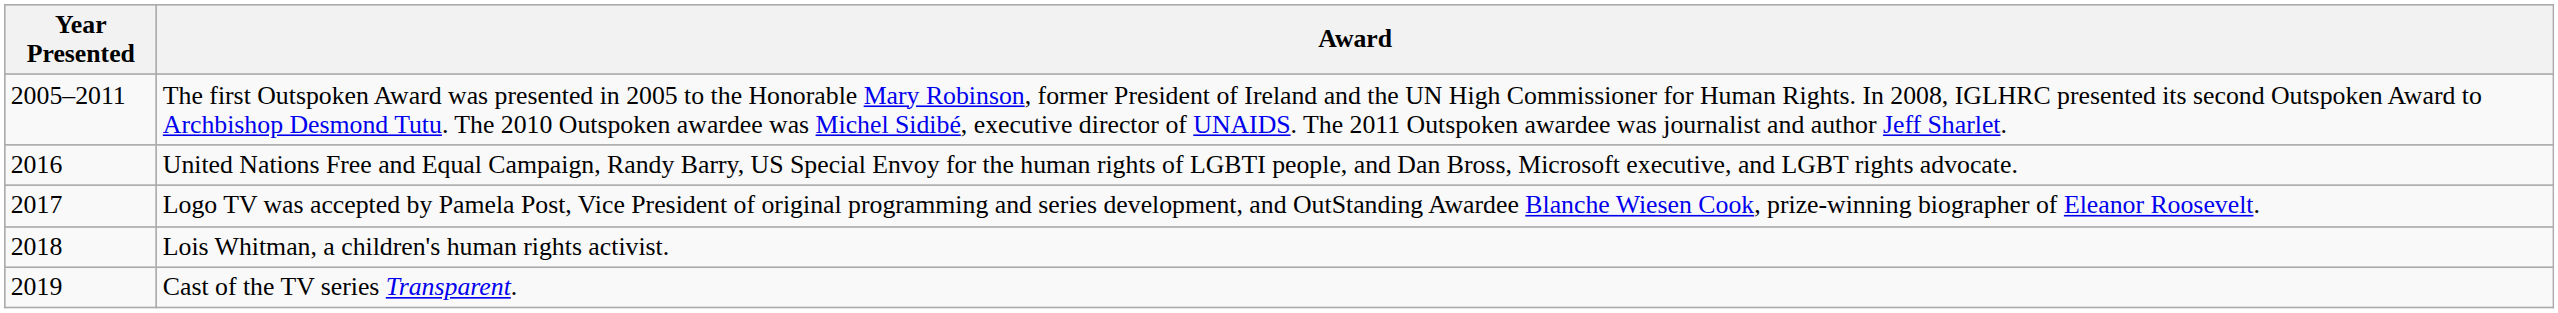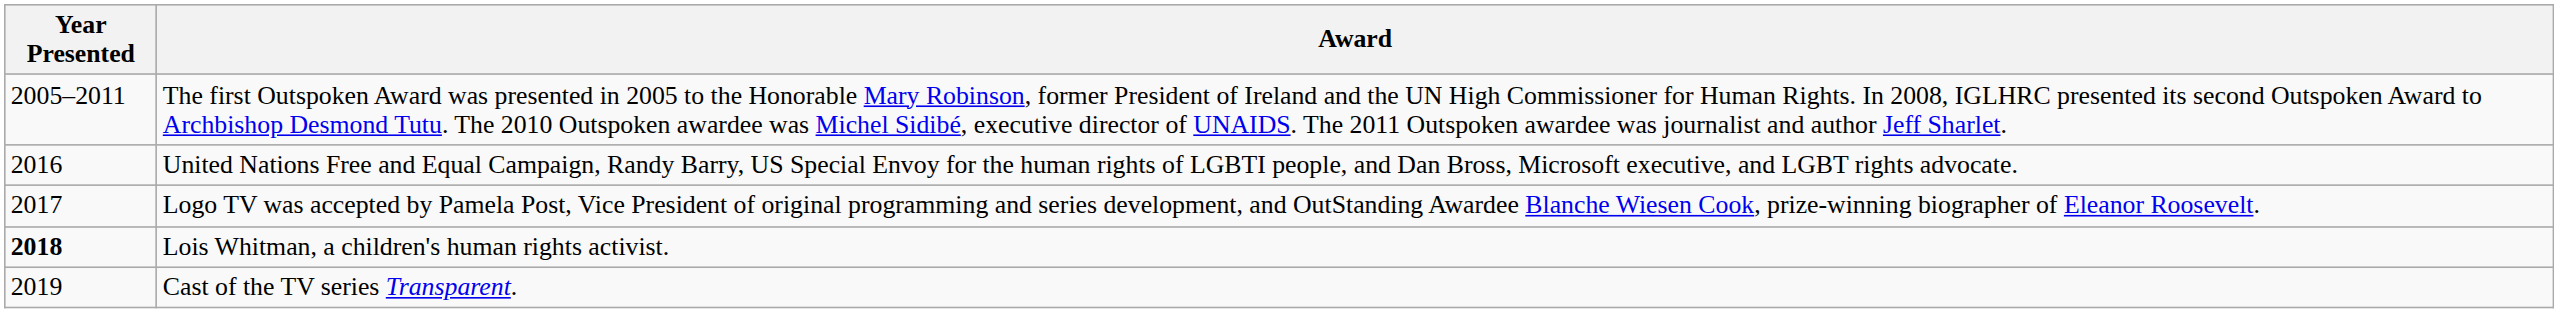(37, 246) normal -> (37, 246) bold
